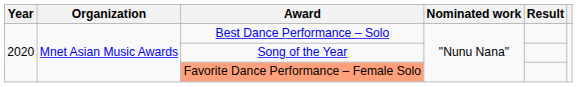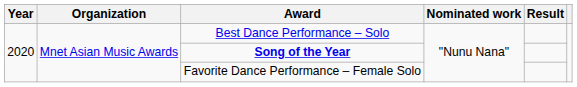(302, 52) normal -> (302, 52) bold
(302, 71) lightsalmon background -> (302, 71) no background
